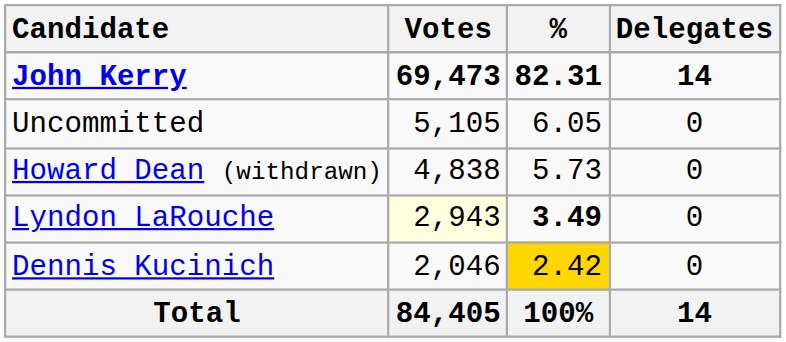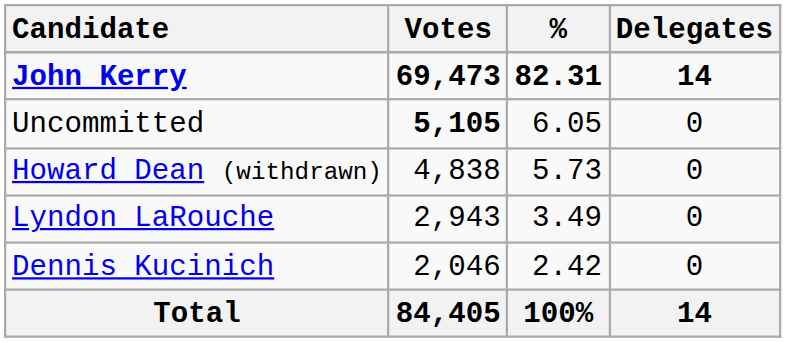(457, 124) normal -> (457, 124) bold
(457, 219) lightyellow background -> (457, 219) no background
(567, 219) bold -> (567, 219) normal
(567, 266) gold background -> (567, 266) no background
